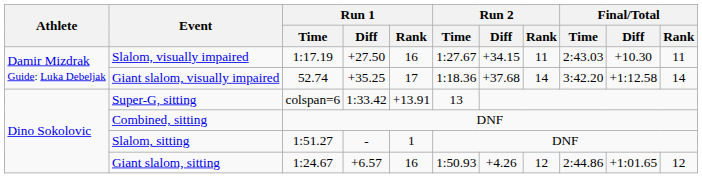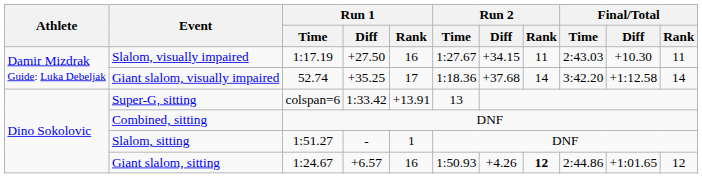(541, 162) normal -> (541, 162) bold
